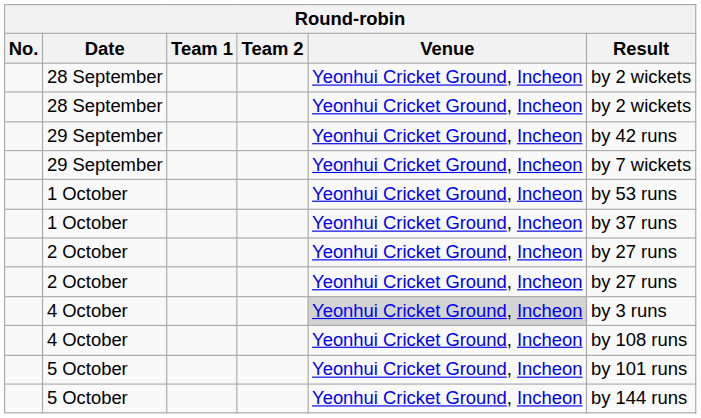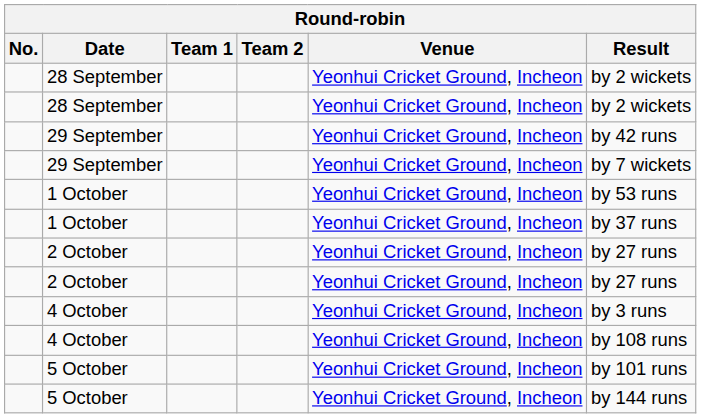(447, 310) lightgrey background -> (447, 310) no background
